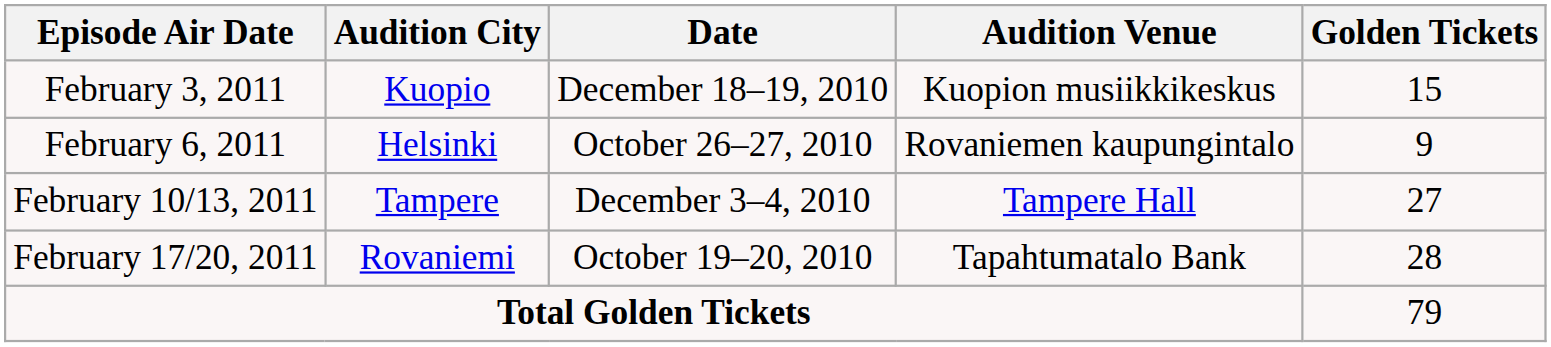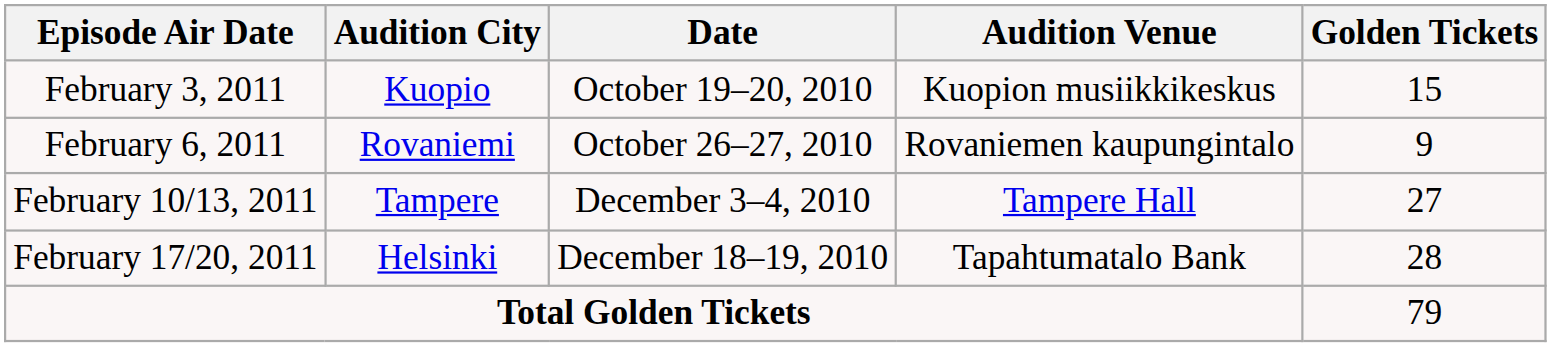(723, 88) December 18–19, 2010 -> (723, 88) October 19–20, 2010
(437, 144) Helsinki -> (437, 144) Rovaniemi
(437, 256) Rovaniemi -> (437, 256) Helsinki
(723, 256) October 19–20, 2010 -> (723, 256) December 18–19, 2010
